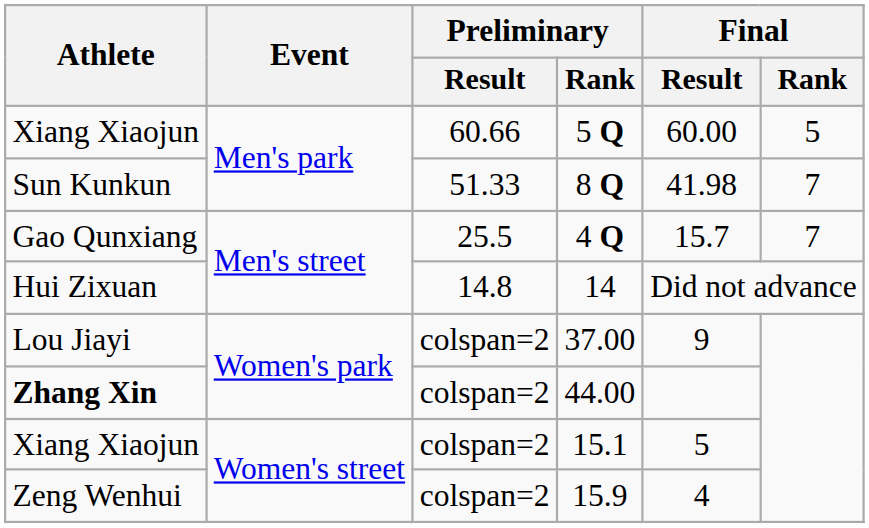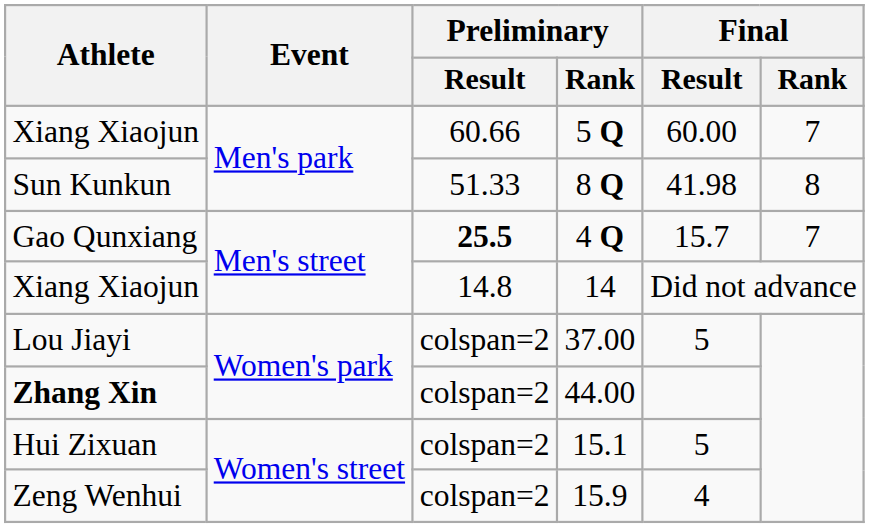(812, 132) 5 -> (812, 132) 7
(812, 184) 7 -> (812, 184) 8
(485, 236) normal -> (485, 236) bold
(85, 288) Hui Zixuan -> (106, 288) Xiang Xiaojun
(702, 340) 9 -> (702, 340) 5
(106, 444) Xiang Xiaojun -> (85, 444) Hui Zixuan
